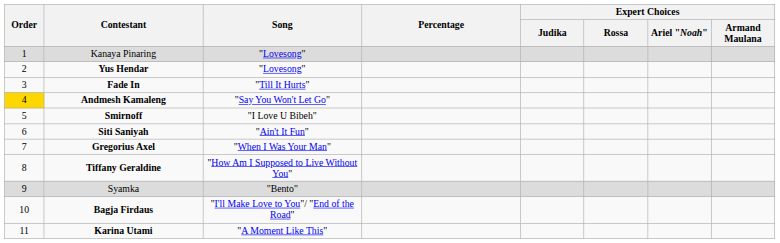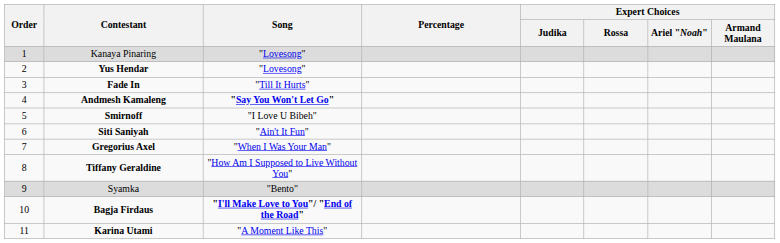(24, 100) gold background -> (24, 100) no background
(282, 100) normal -> (282, 100) bold
(282, 209) normal -> (282, 209) bold
